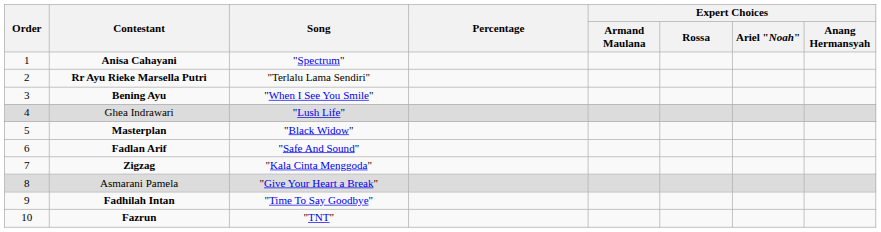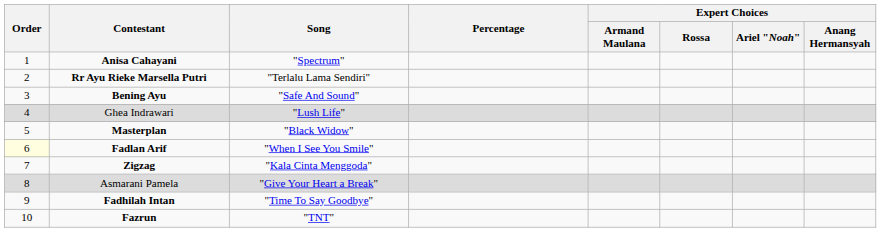(319, 95) "When I See You Smile" -> (319, 95) "Safe And Sound"
(27, 148) no background -> (27, 148) lightyellow background
(319, 148) "Safe And Sound" -> (319, 148) "When I See You Smile"
